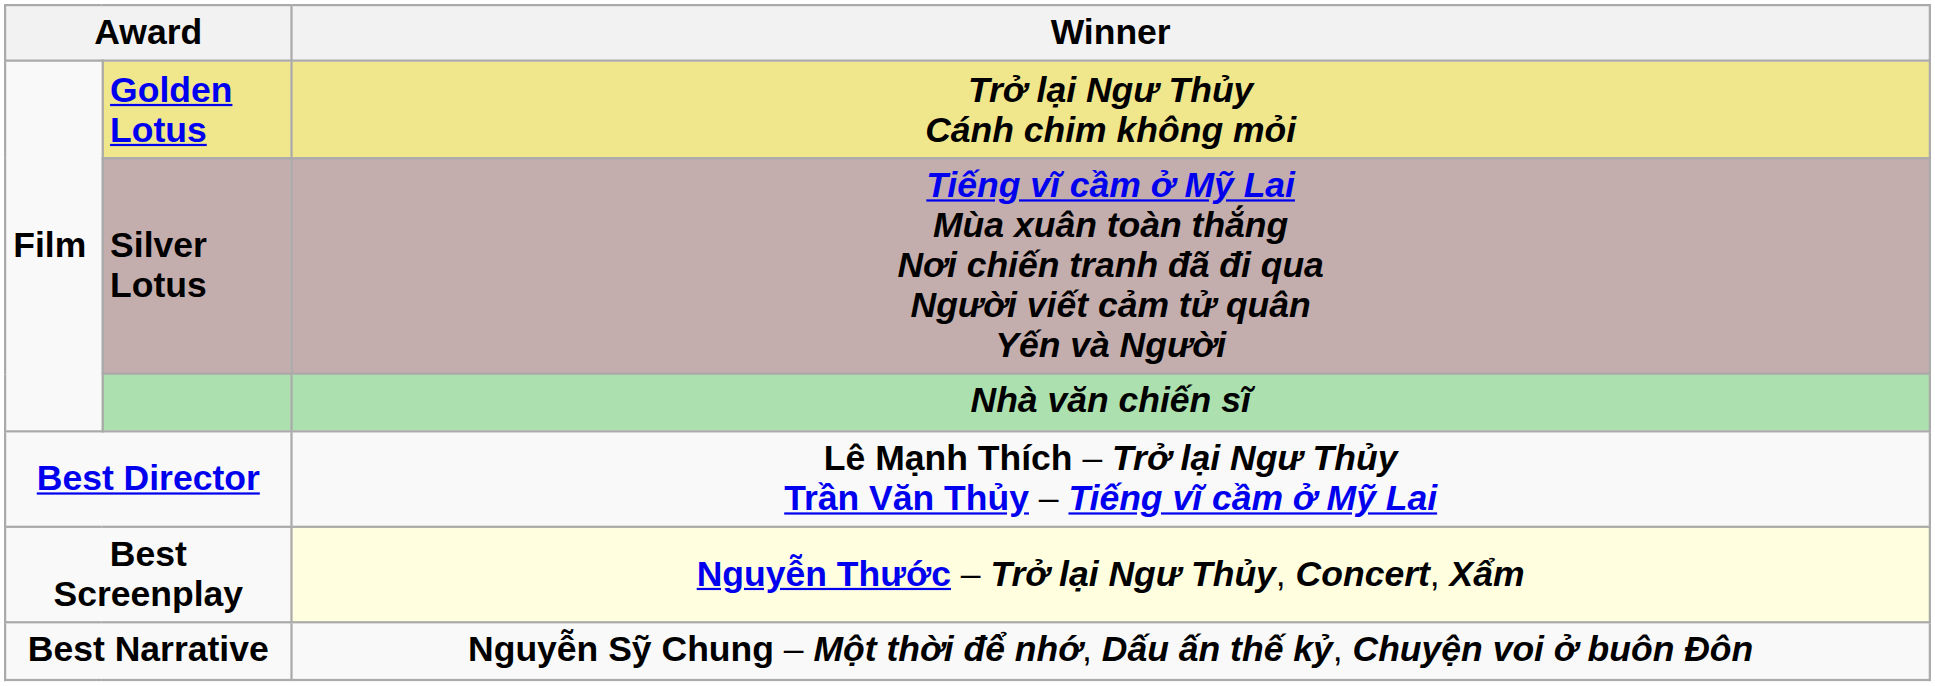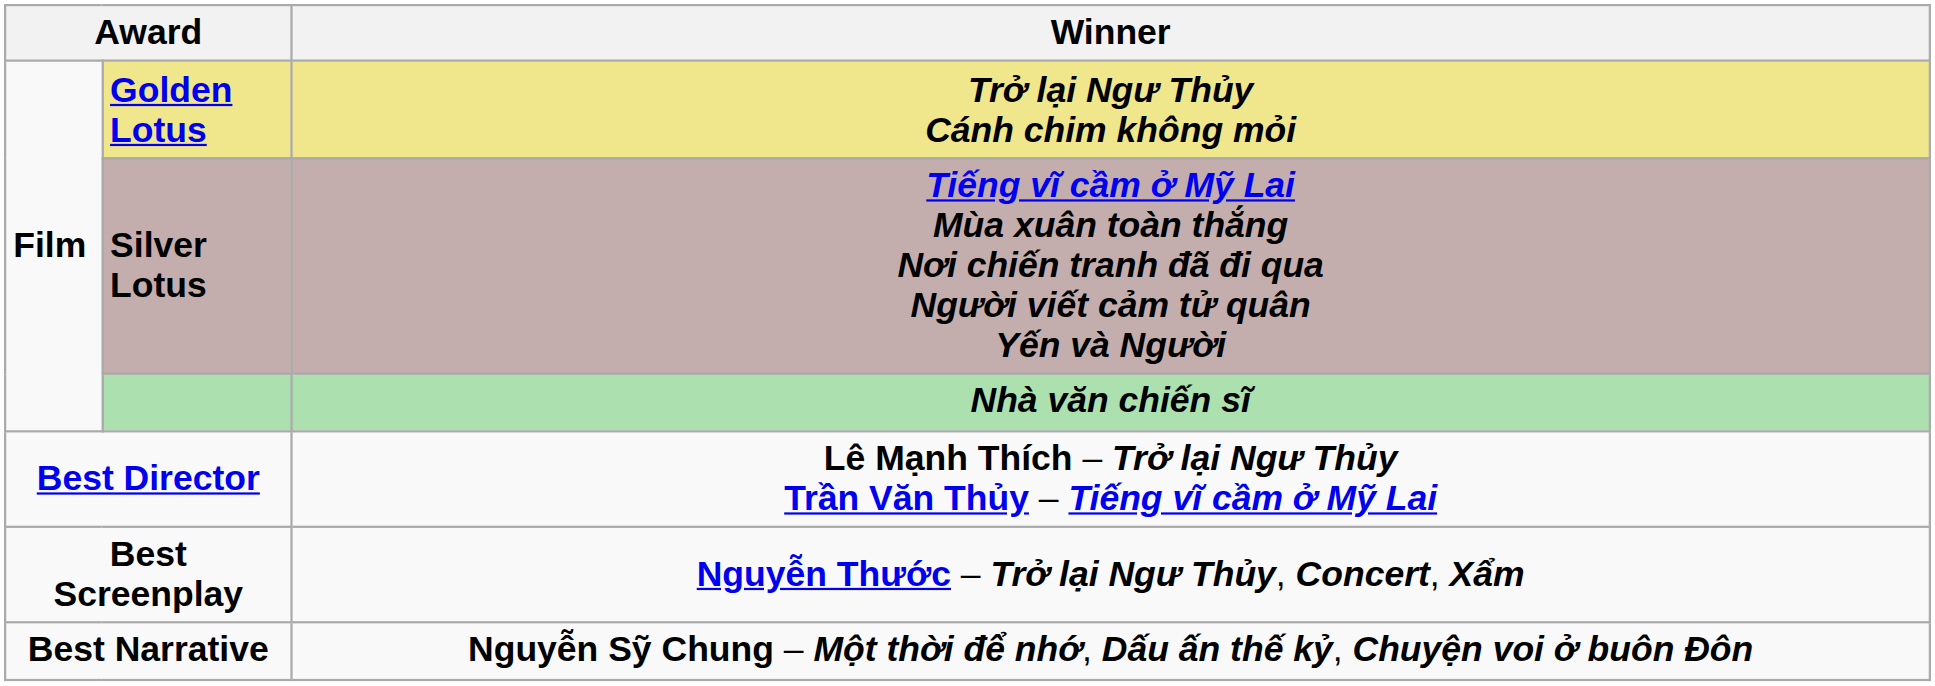(1111, 574) lightyellow background -> (1111, 574) no background
